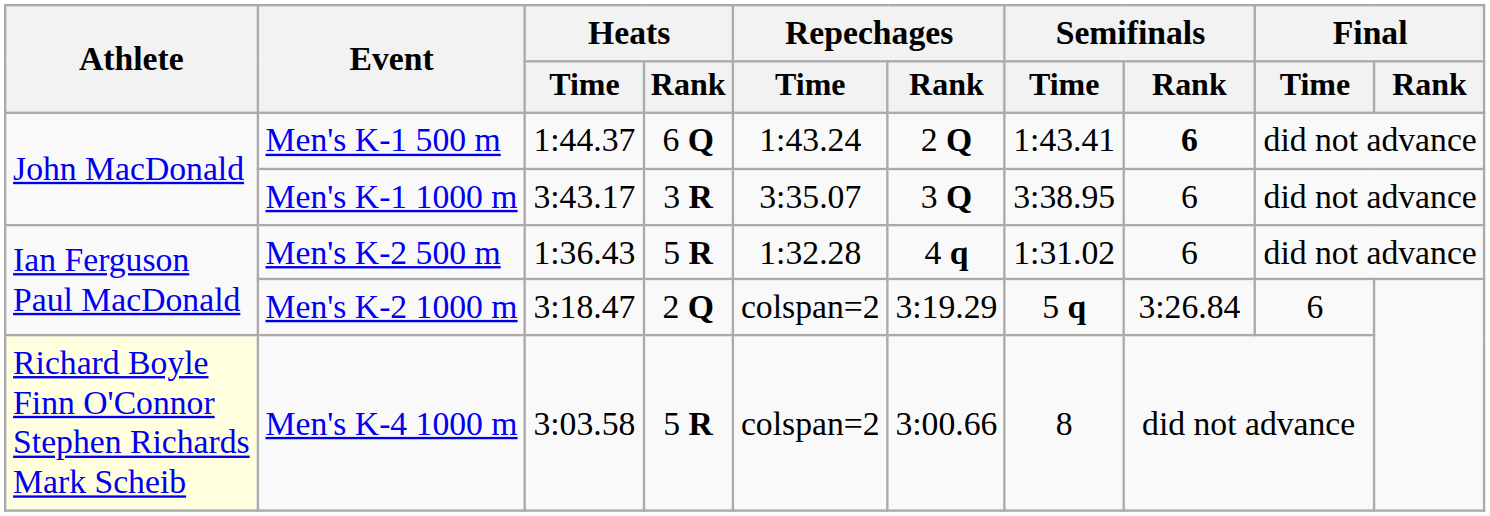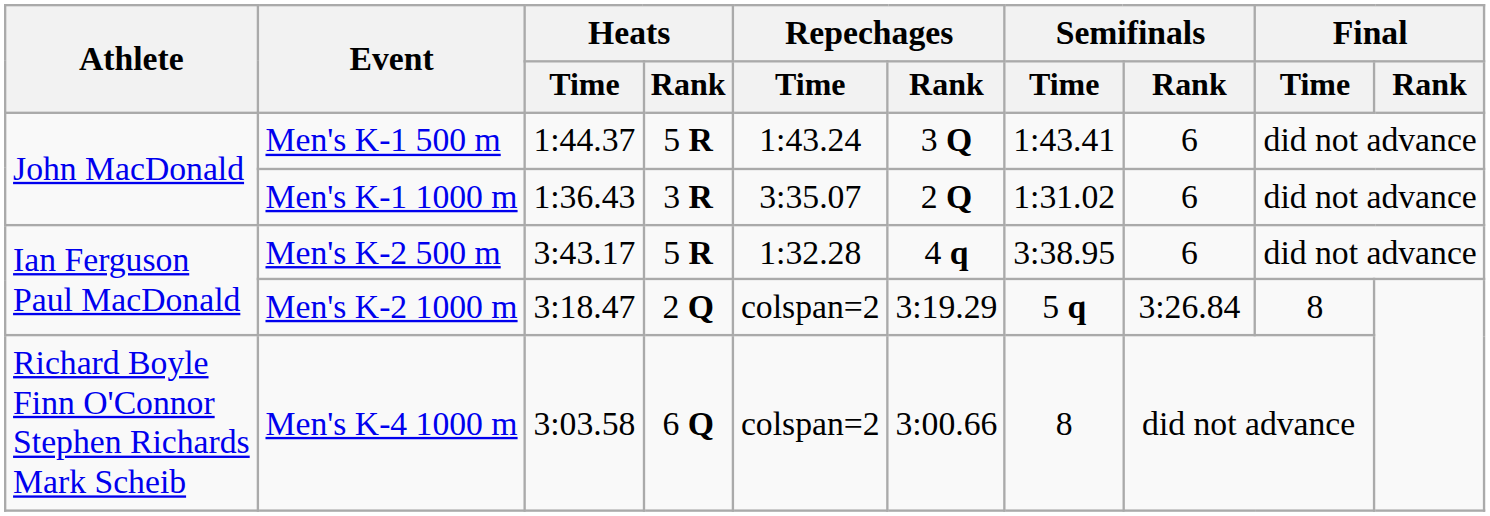(688, 140) 6 Q -> (688, 140) 5 R
(946, 140) 2 Q -> (946, 140) 3 Q
(1189, 140) bold -> (1189, 140) normal
(584, 196) 3:43.17 -> (584, 196) 1:36.43
(946, 196) 3 Q -> (946, 196) 2 Q
(1064, 196) 3:38.95 -> (1064, 196) 1:31.02
(584, 251) 1:36.43 -> (584, 251) 3:43.17
(1064, 251) 1:31.02 -> (1064, 251) 3:38.95
(1315, 307) 6 -> (1315, 307) 8
(131, 422) lightyellow background -> (131, 422) no background
(688, 422) 5 R -> (688, 422) 6 Q
